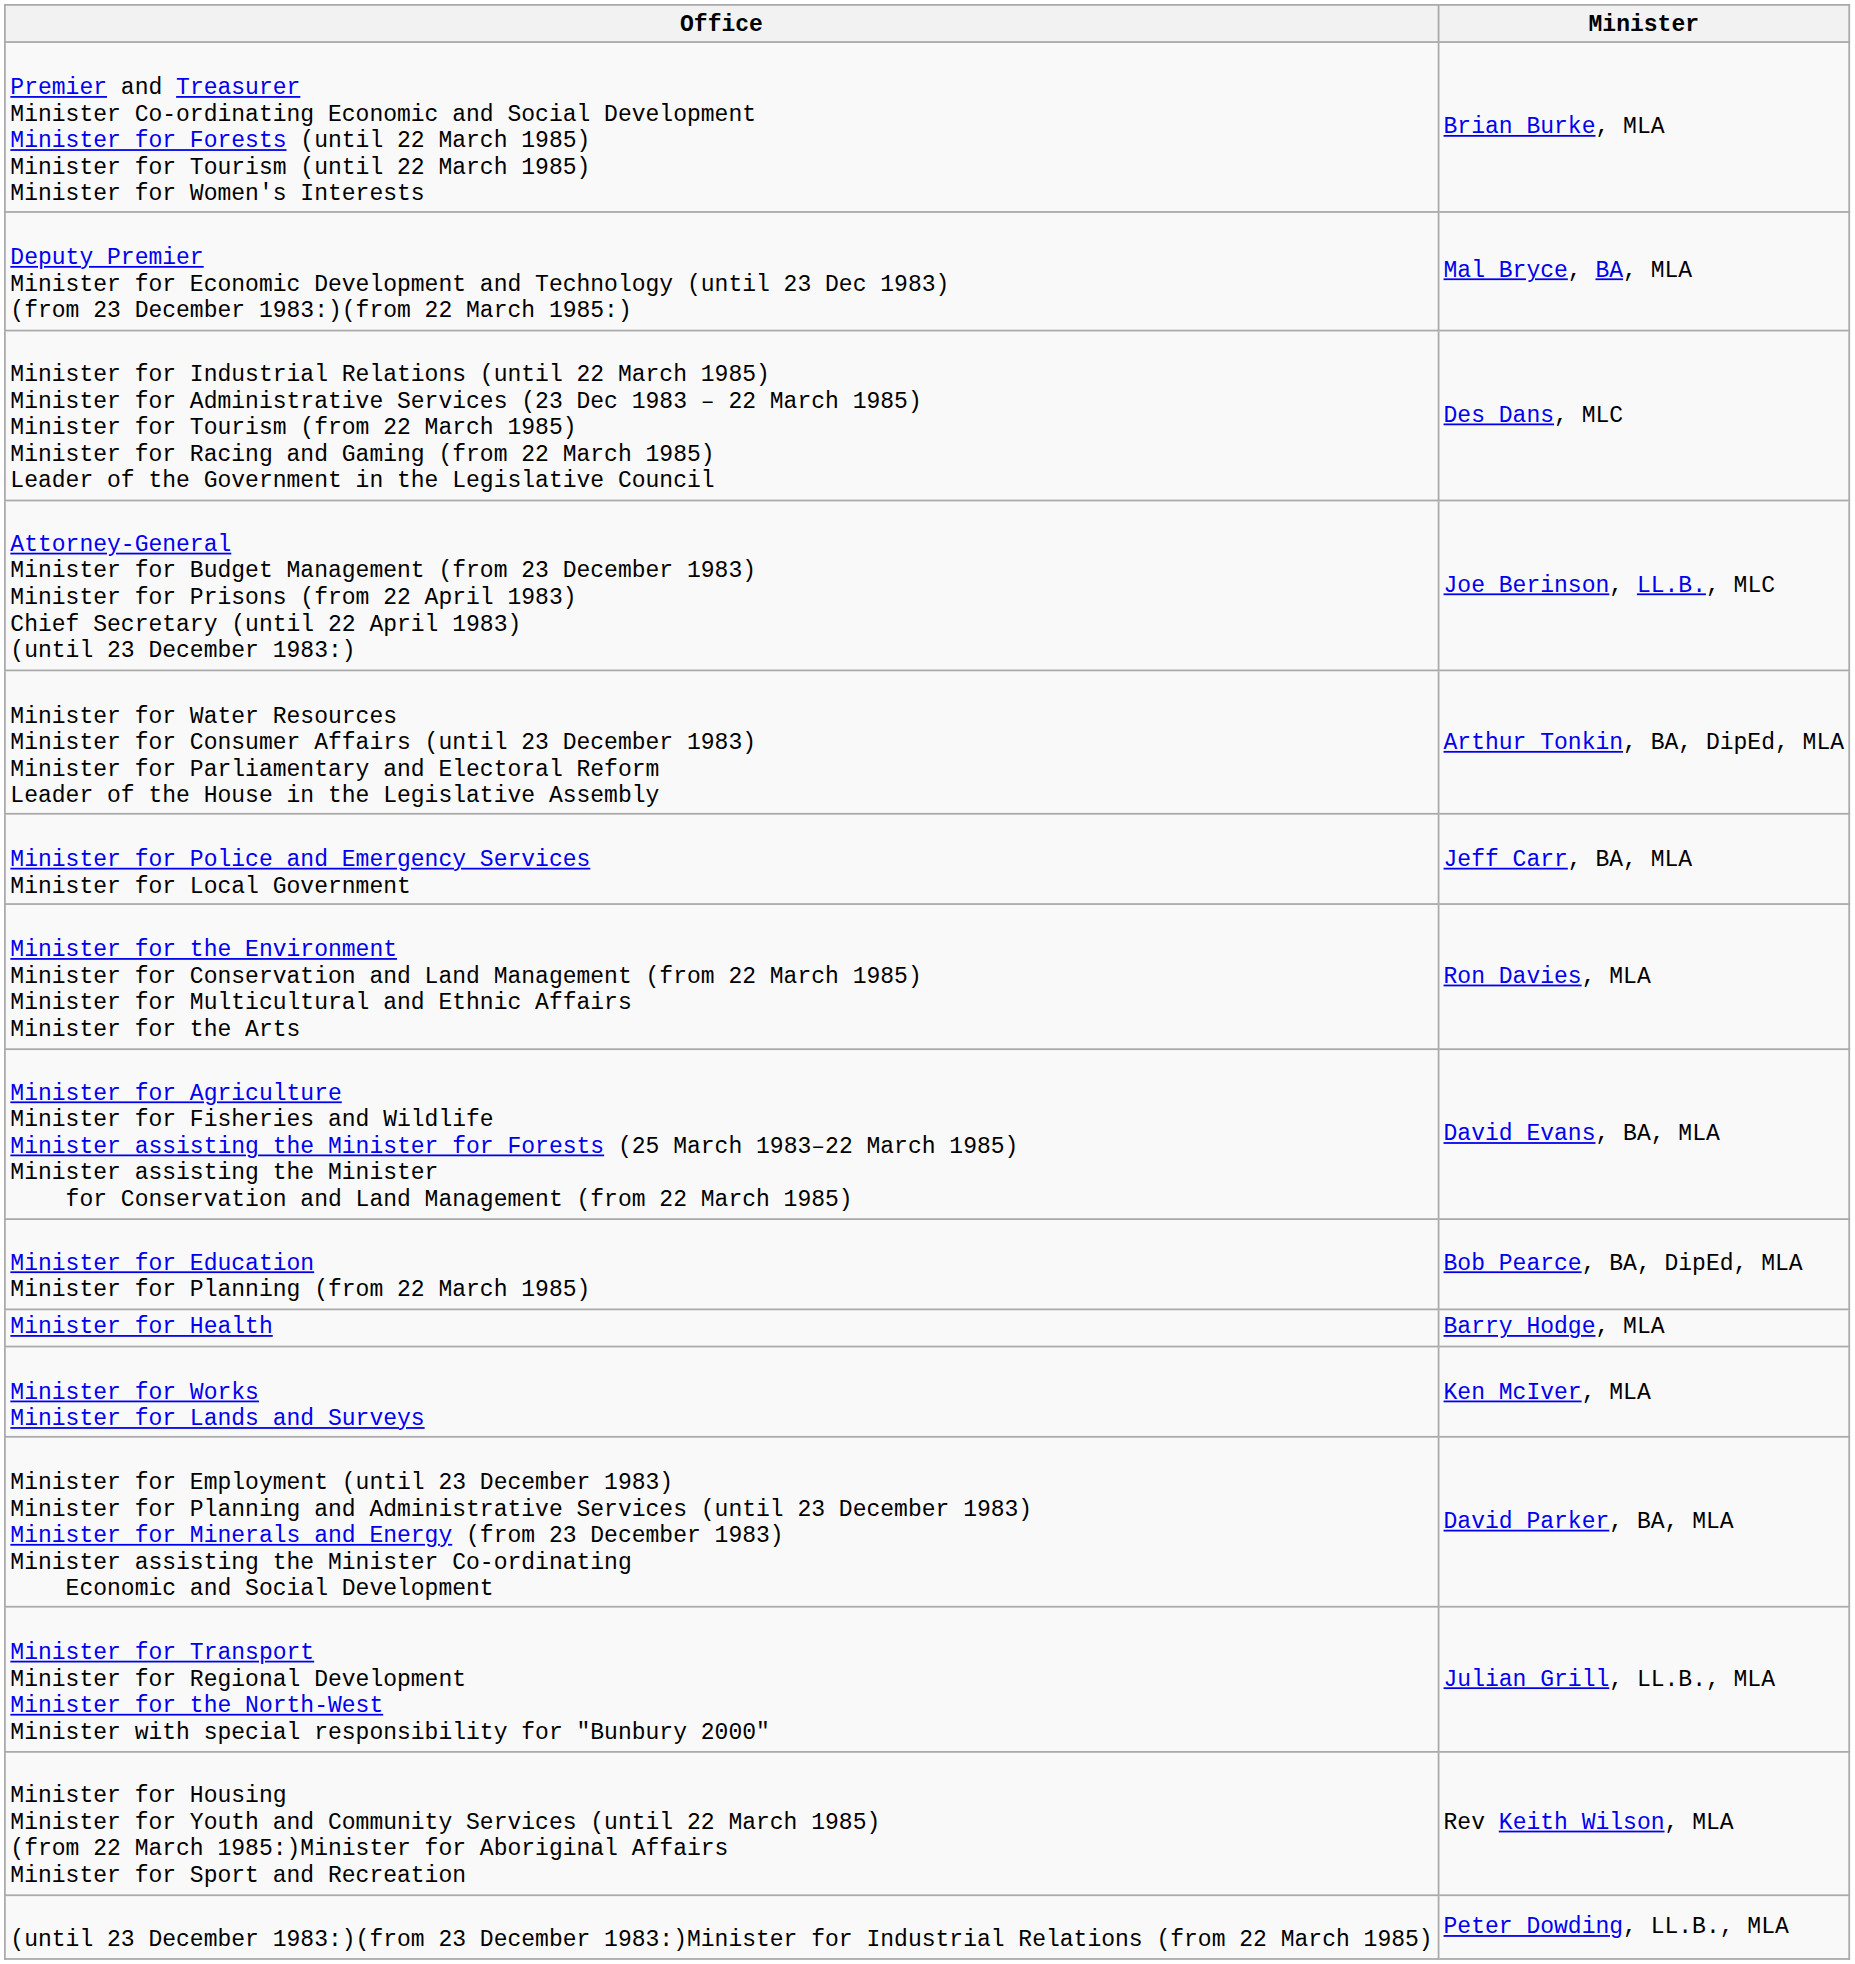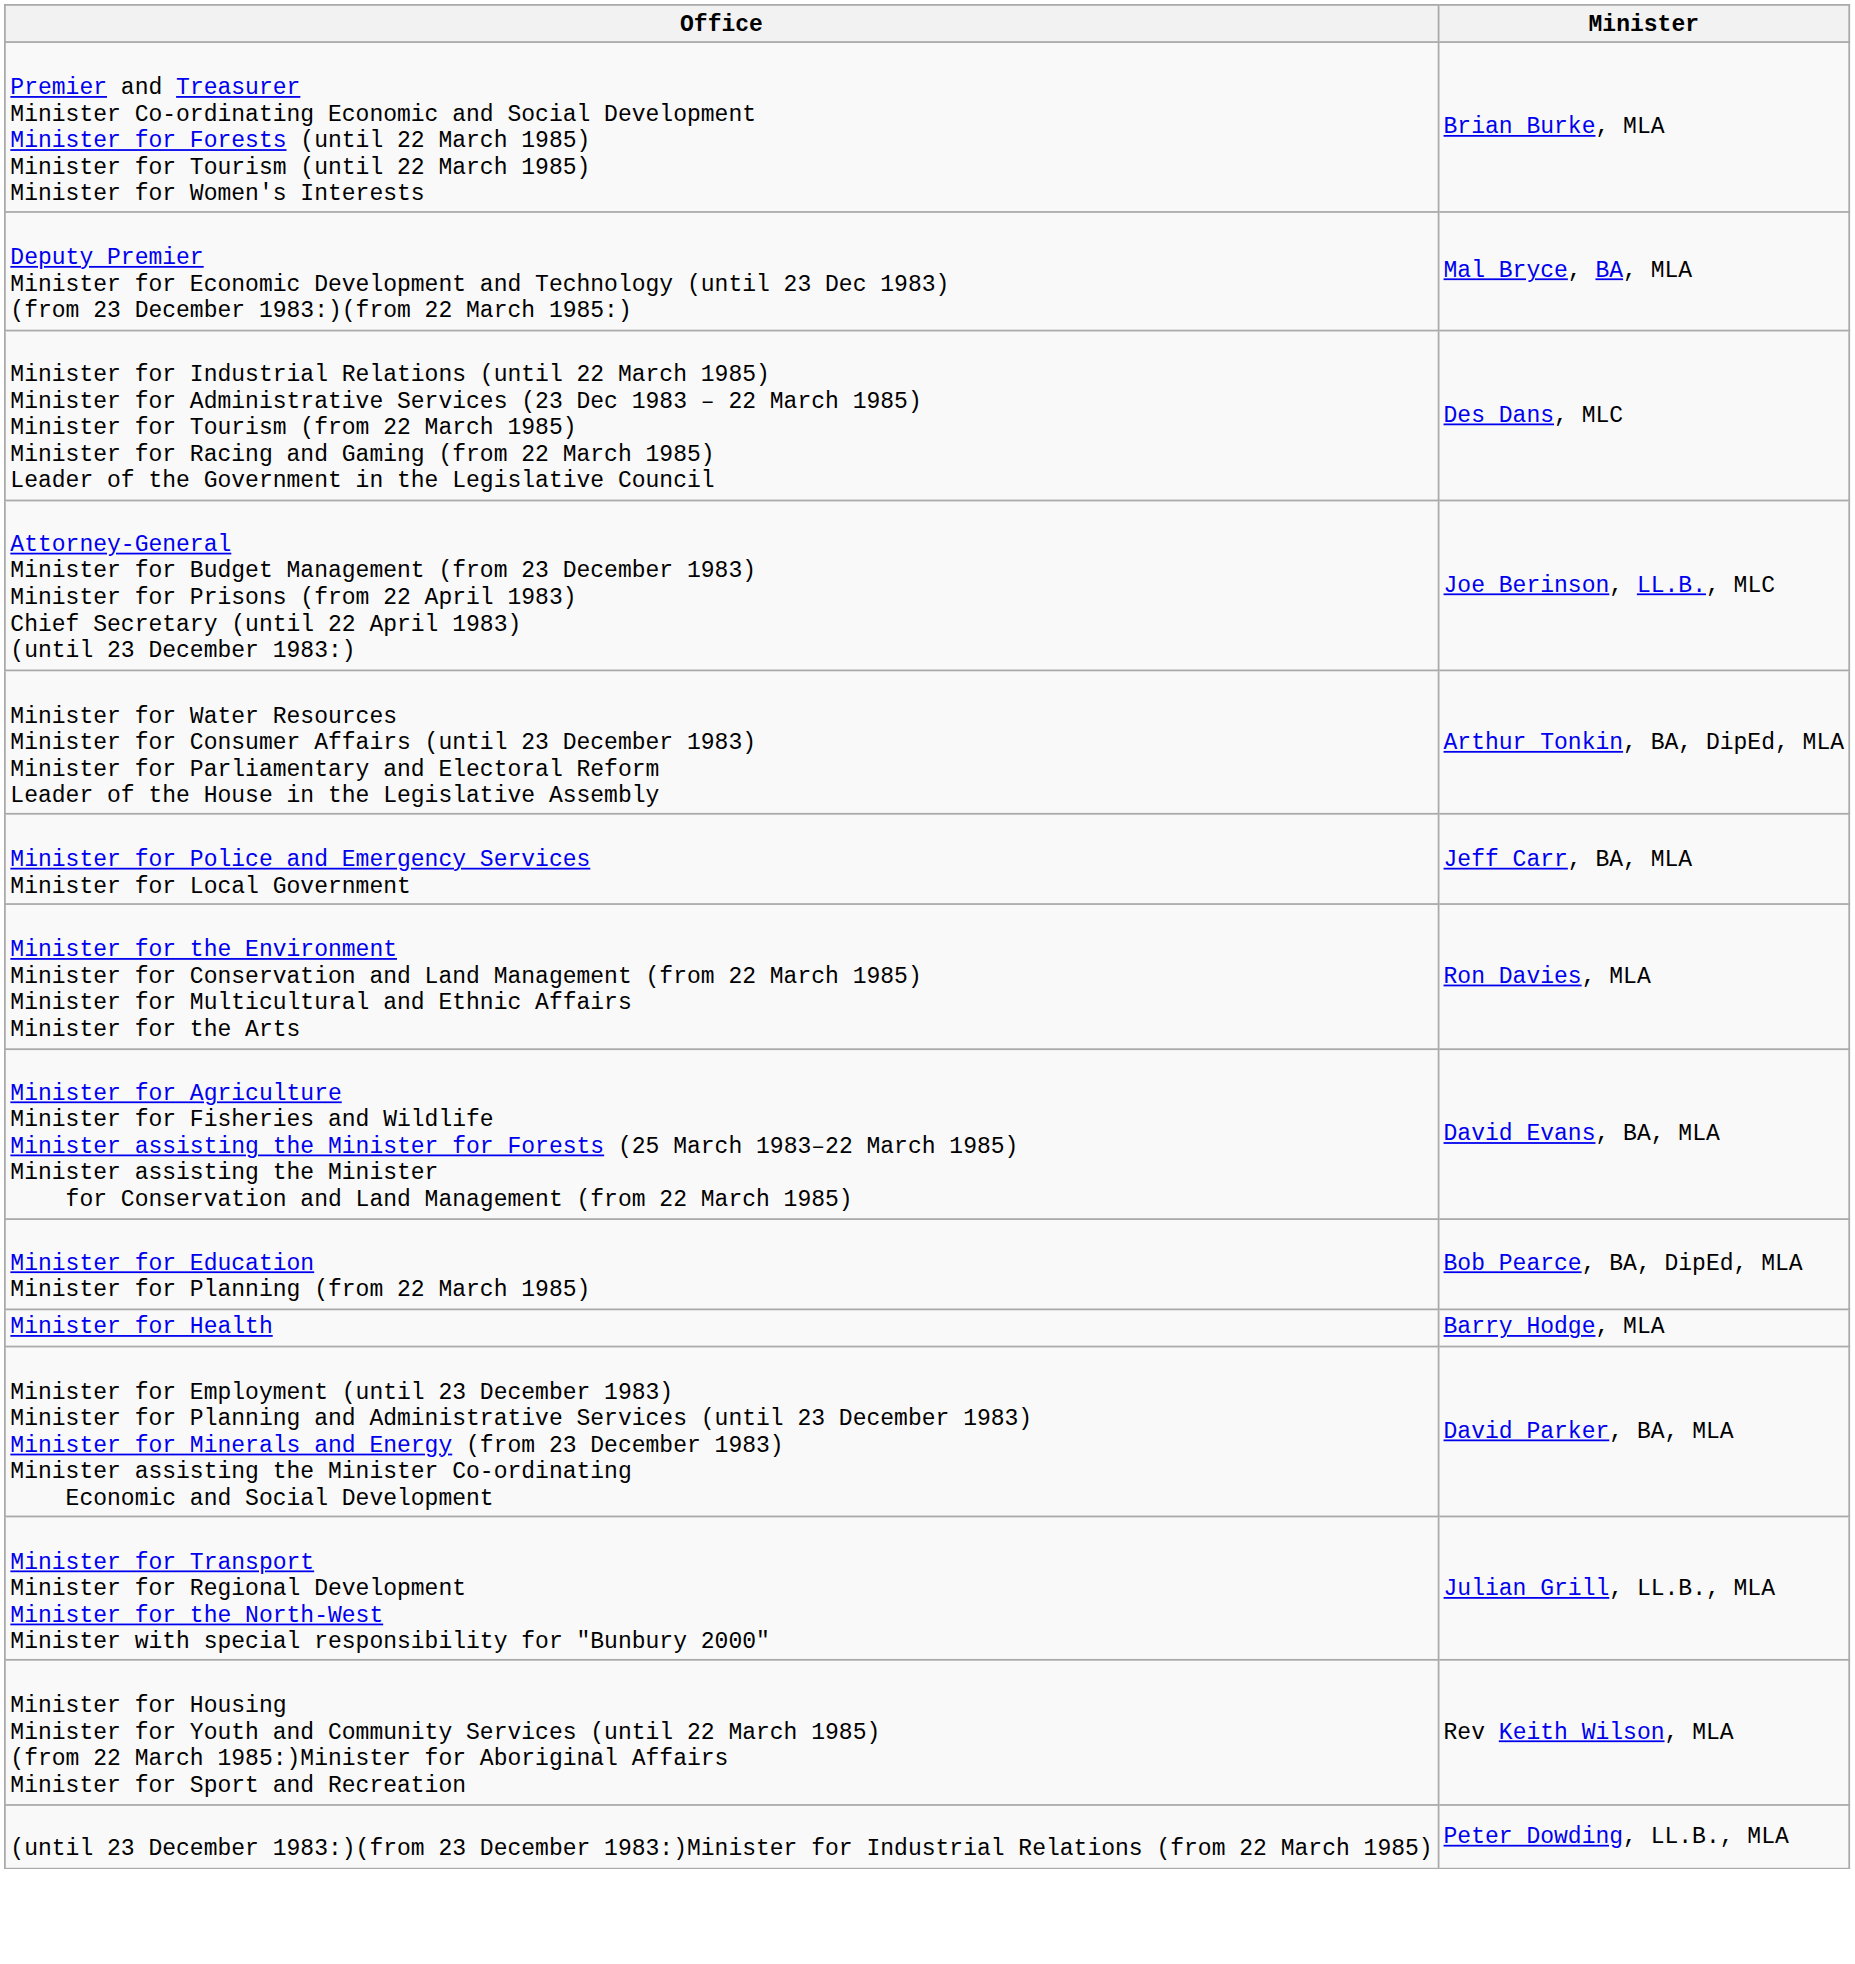- row: (217, 1405)
